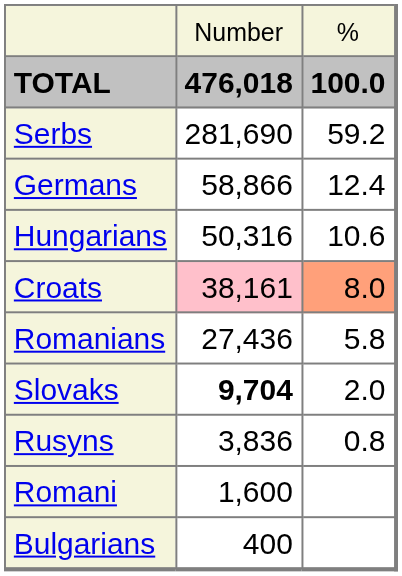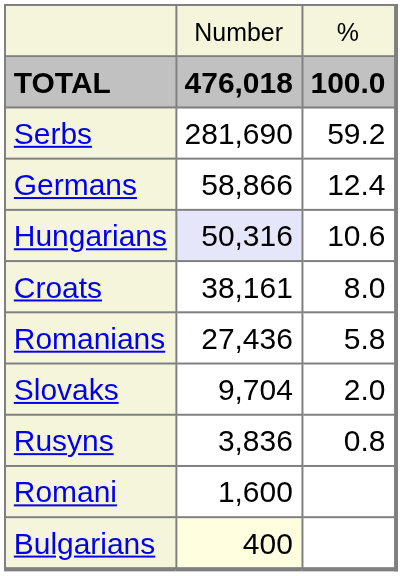(247, 235) no background -> (247, 235) lavender background
(247, 287) pink background -> (247, 287) no background
(365, 287) lightsalmon background -> (365, 287) no background
(255, 389) bold -> (255, 389) normal
(268, 543) no background -> (268, 543) lightyellow background
